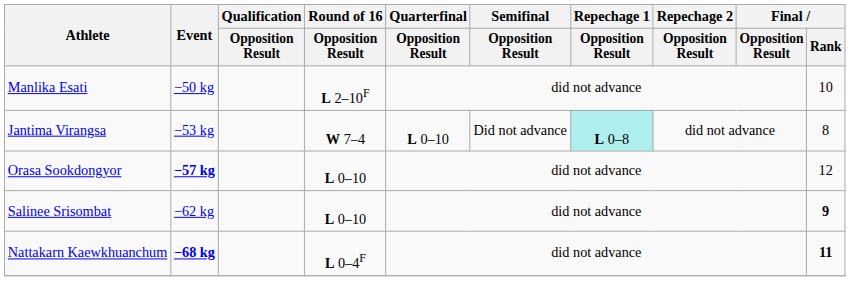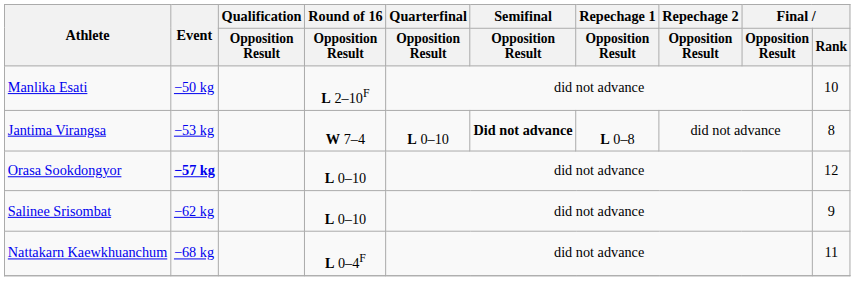(520, 130) normal -> (523, 130) bold
(612, 139) paleturquoise background -> (617, 139) no background
(826, 211) bold -> (831, 211) normal
(194, 253) bold -> (194, 253) normal
(826, 253) bold -> (831, 253) normal
